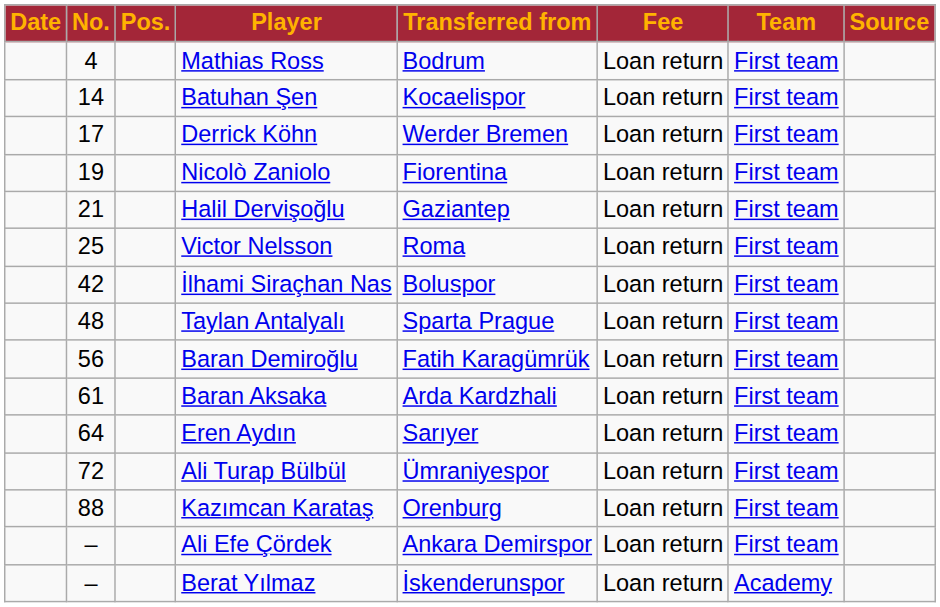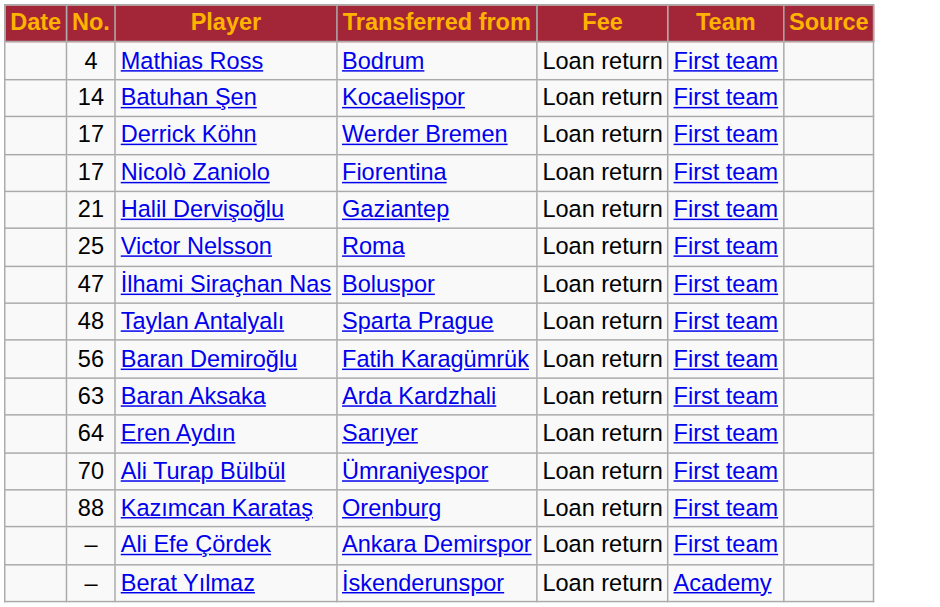- column: (146, 23)
(91, 172) 19 -> (91, 172) 17
(91, 284) 42 -> (91, 284) 47
(91, 396) 61 -> (91, 396) 63
(91, 470) 72 -> (91, 470) 70
